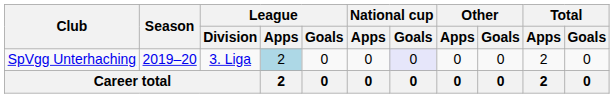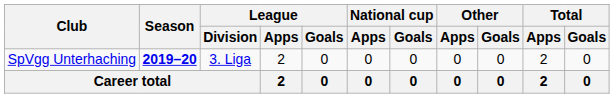(170, 59) normal -> (170, 59) bold
(281, 59) lightblue background -> (281, 59) no background
(413, 59) lavender background -> (413, 59) no background
